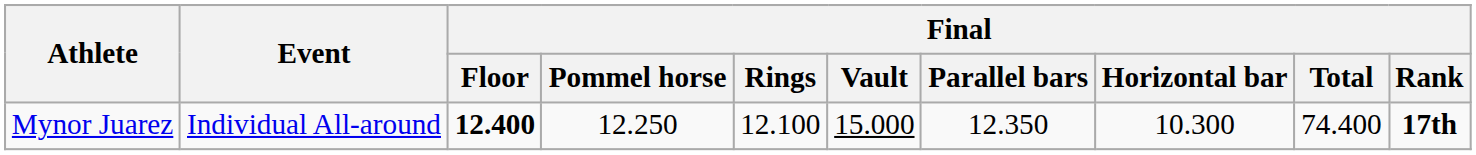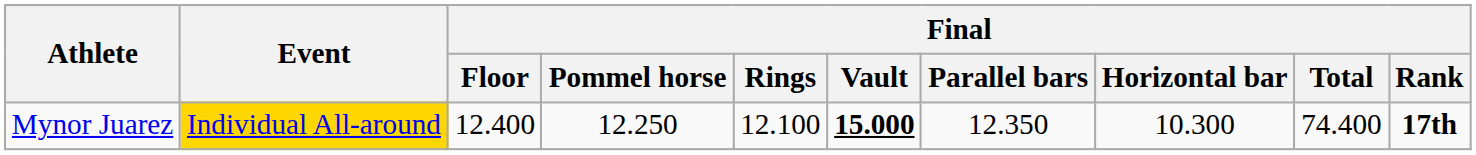(314, 125) no background -> (314, 125) gold background
(495, 125) bold -> (495, 125) normal
(874, 125) normal -> (874, 125) bold
